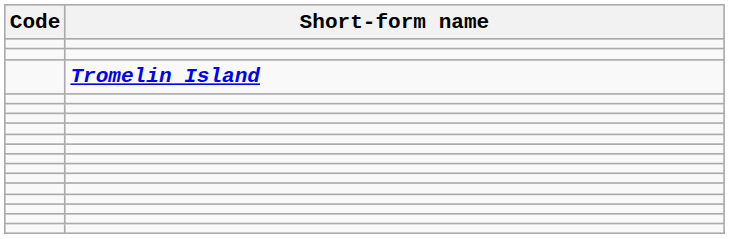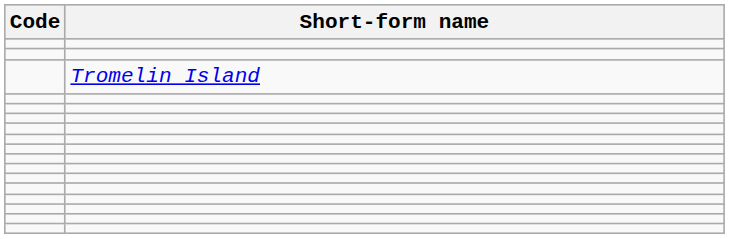(165, 76) bold -> (165, 76) normal
